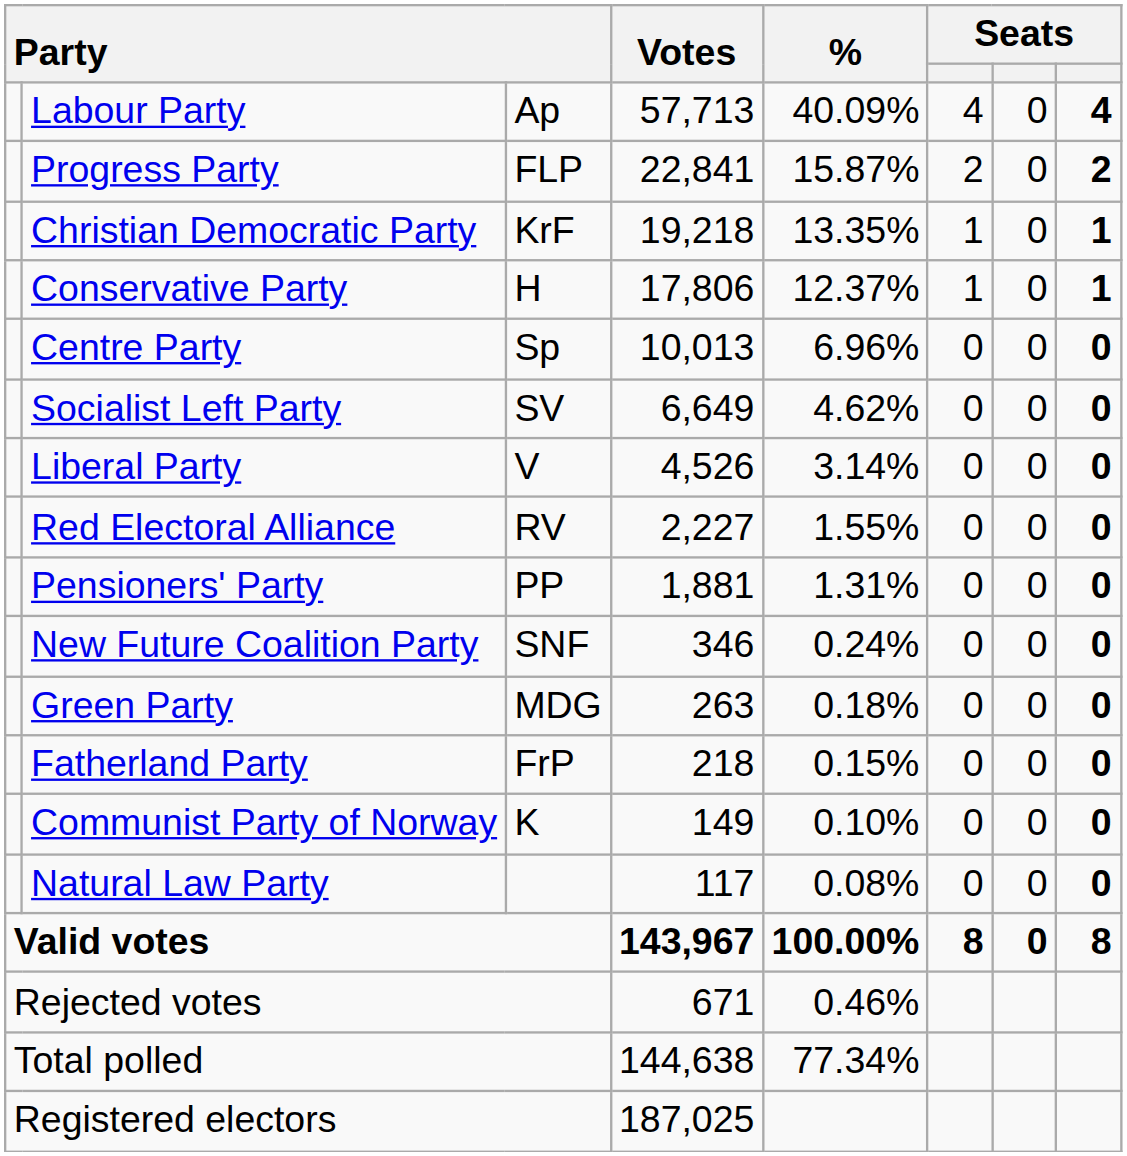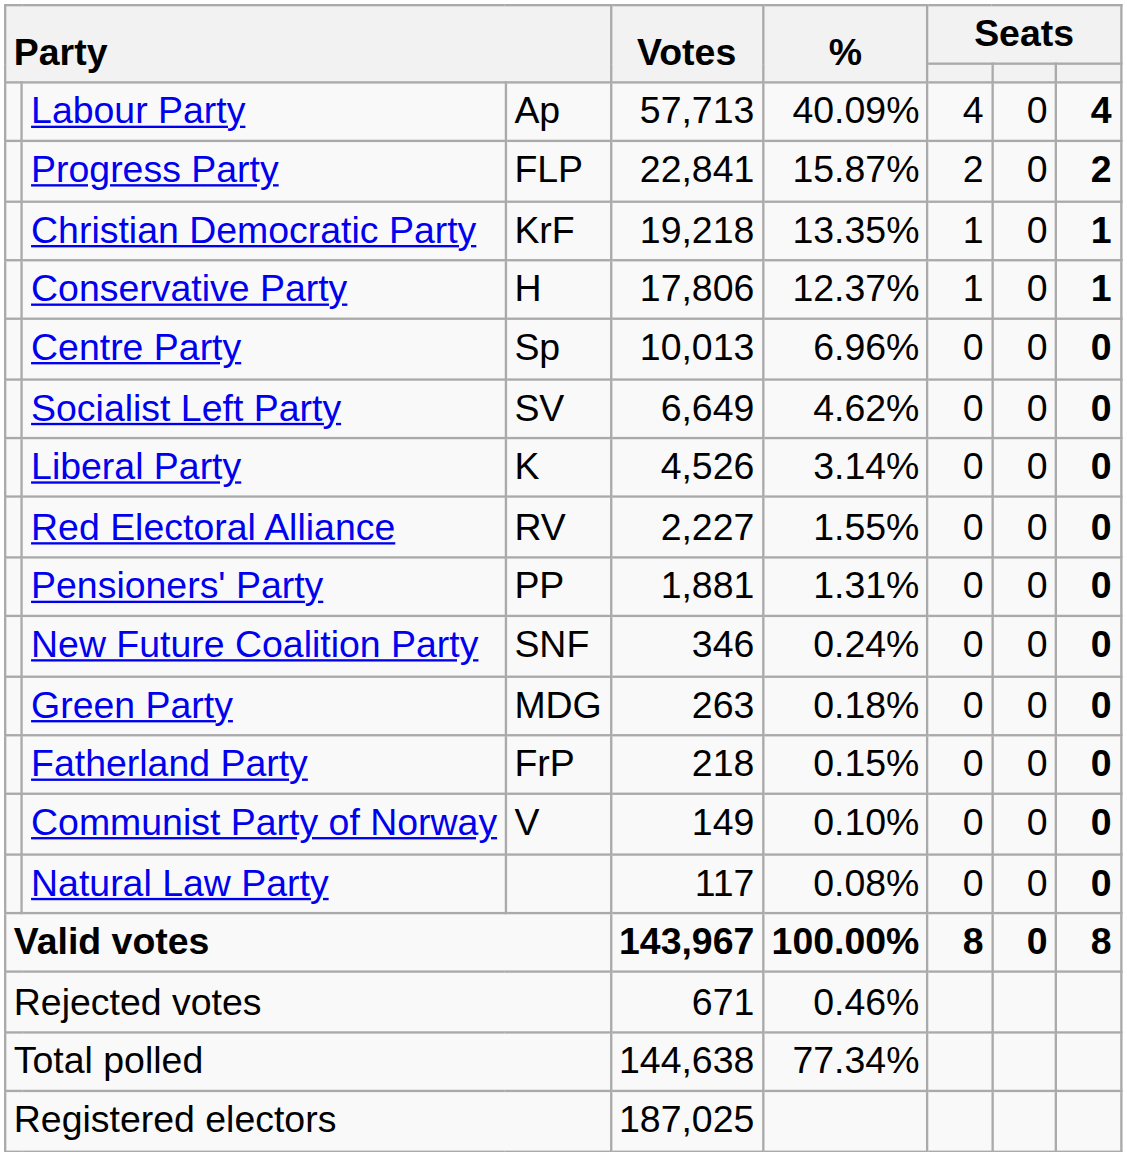(527, 467) V -> (527, 467) K
(527, 823) K -> (527, 823) V
